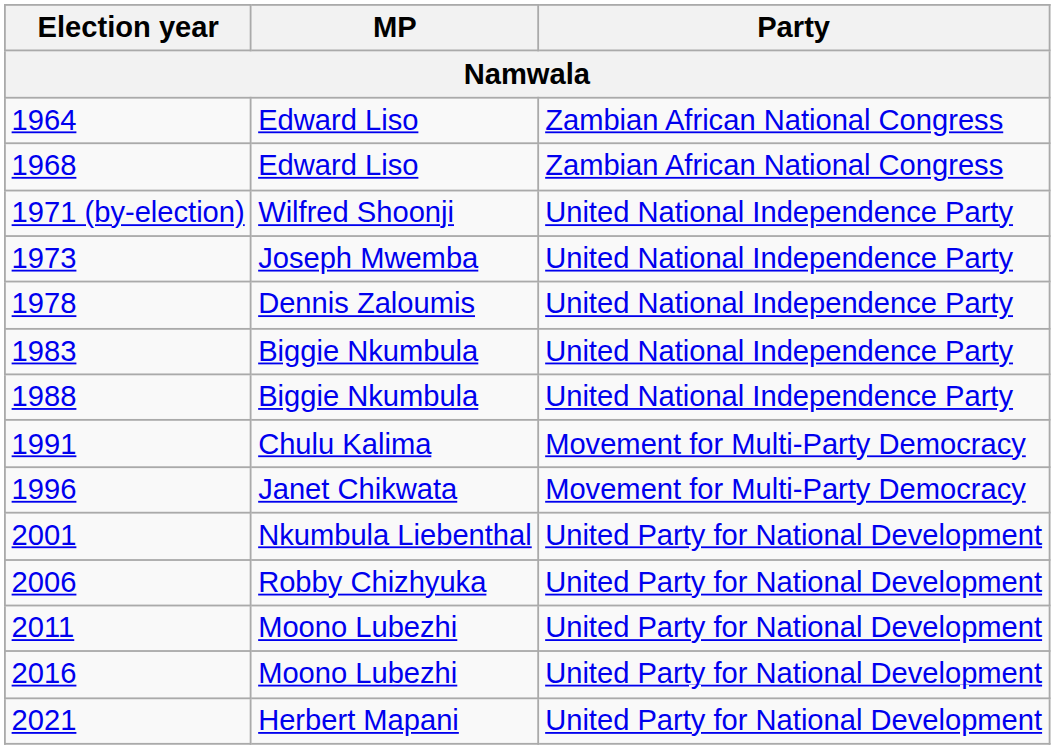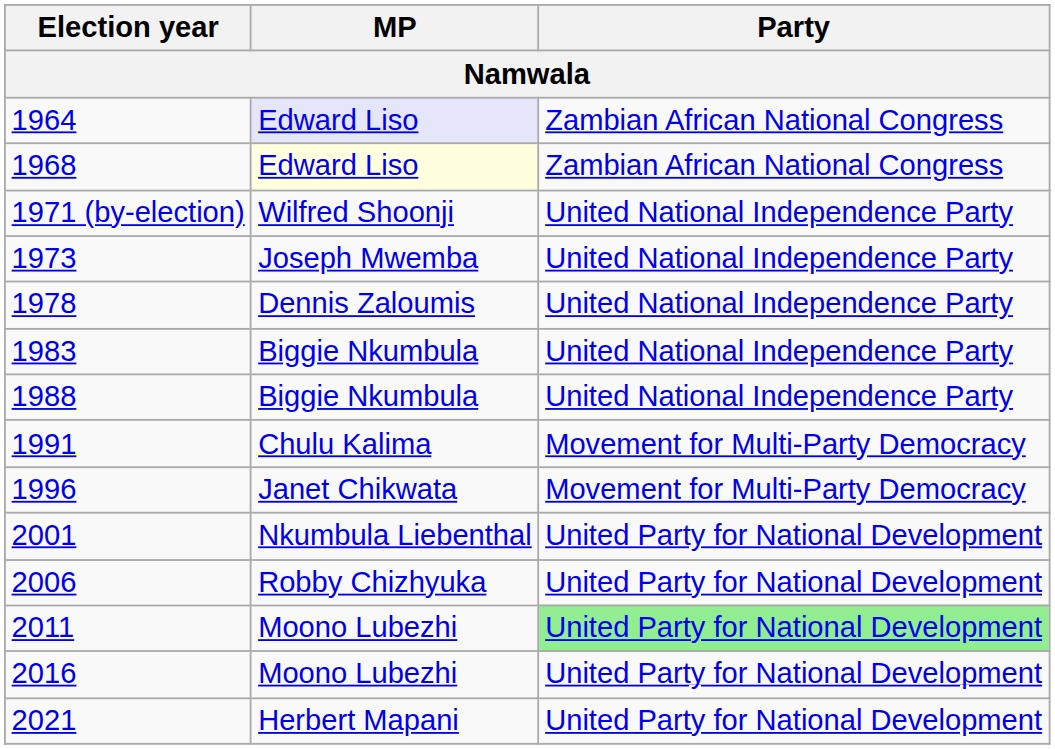(338, 119) no background -> (338, 119) lavender background
(338, 166) no background -> (338, 166) lightyellow background
(794, 627) no background -> (794, 627) lightgreen background
